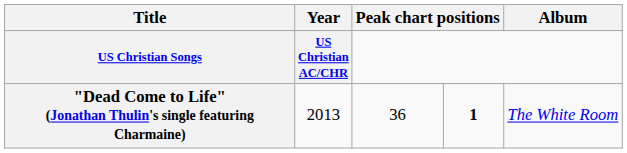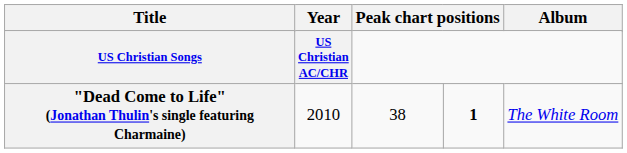(323, 115) 2013 -> (323, 115) 2010
(398, 115) 36 -> (398, 115) 38
